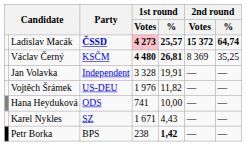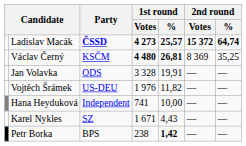(145, 42) pink background -> (145, 42) no background
(106, 73) Independent -> (92, 73) ODS
(92, 103) ODS -> (106, 103) Independent
